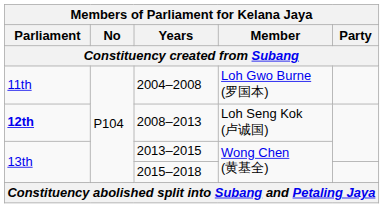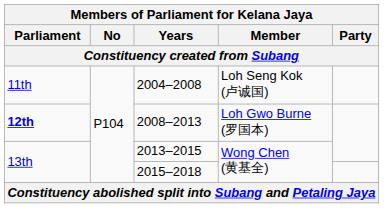(266, 84) Loh Gwo Burne (罗国本) -> (262, 84) Loh Seng Kok (卢诚国)
(262, 121) Loh Seng Kok (卢诚国) -> (266, 121) Loh Gwo Burne (罗国本)
